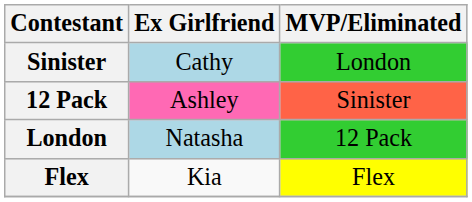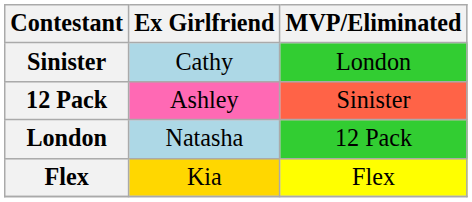(204, 176) no background -> (204, 176) gold background
